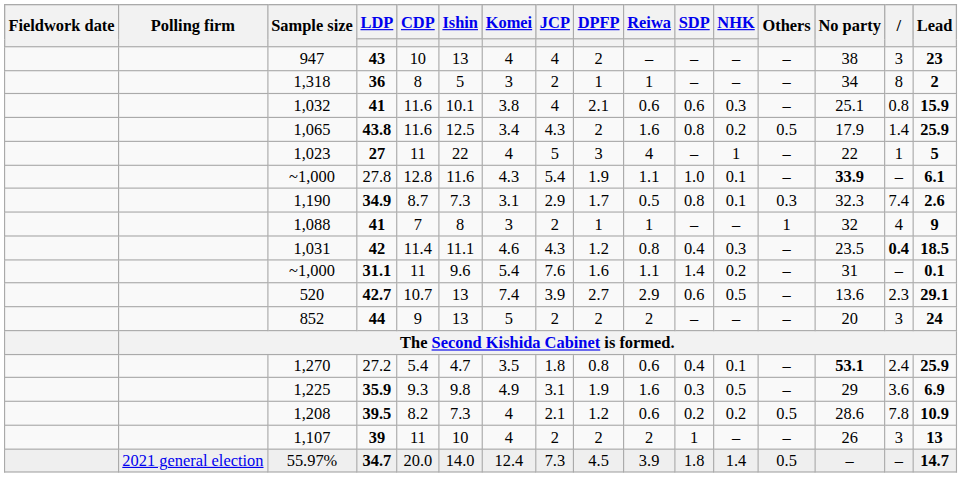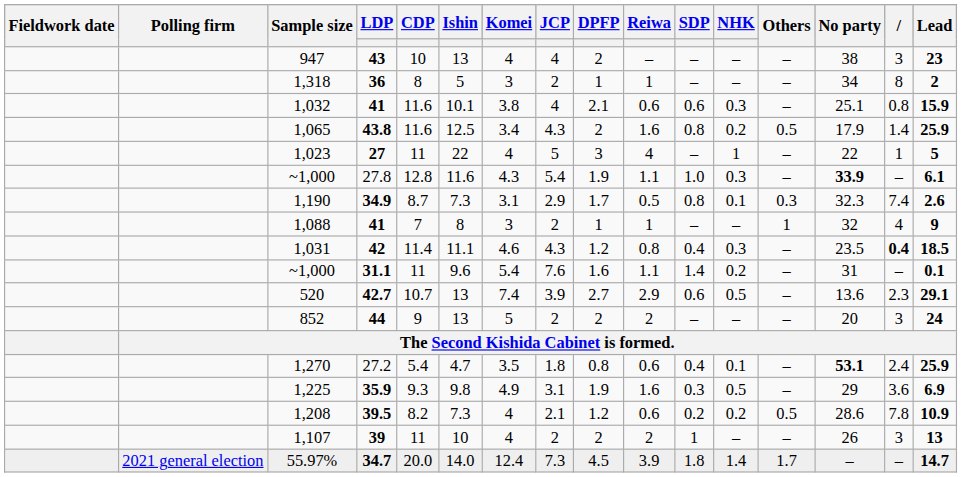(736, 177) 0.1 -> (736, 177) 0.3
(787, 461) 0.5 -> (787, 461) 1.7
